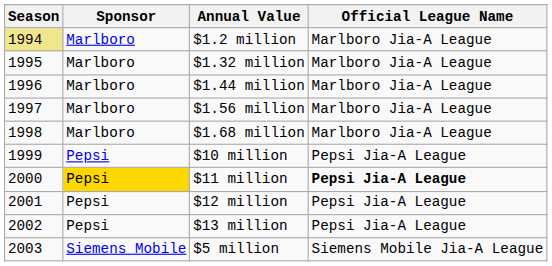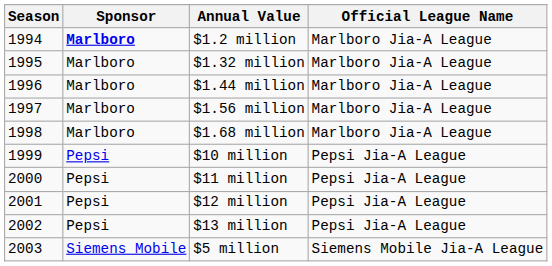(25, 40) khaki background -> (25, 40) no background
(101, 40) normal -> (101, 40) bold
(88, 179) gold background -> (88, 179) no background
(389, 179) bold -> (389, 179) normal
